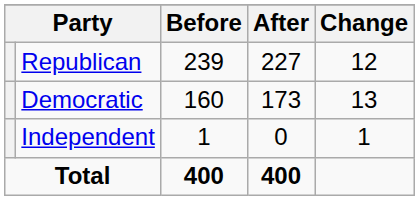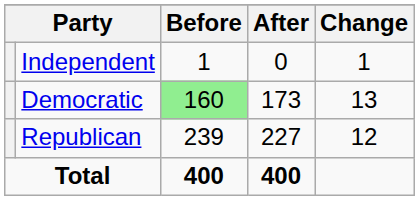rows swapped: (81, 61) <-> (88, 137)
(204, 99) no background -> (204, 99) lightgreen background
